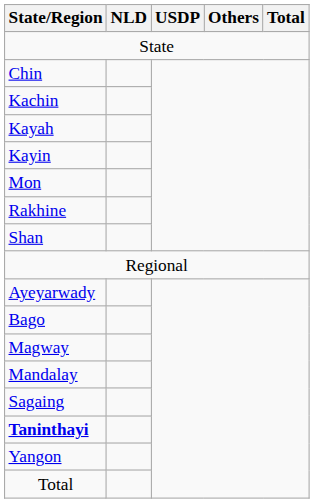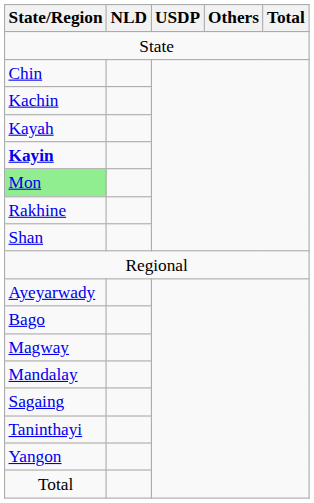(30, 155) normal -> (31, 155) bold
(25, 182) no background -> (25, 182) lightgreen background
(49, 429) bold -> (45, 429) normal
